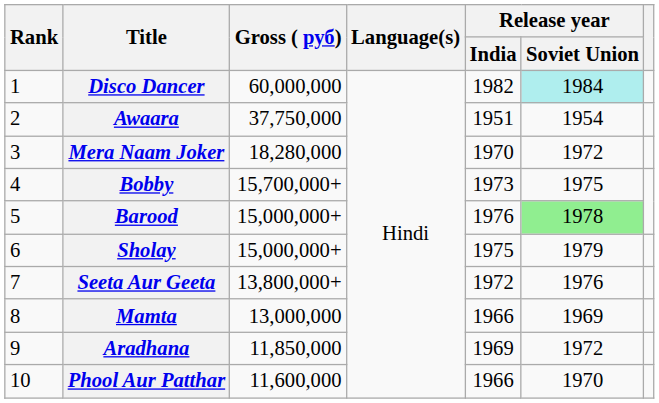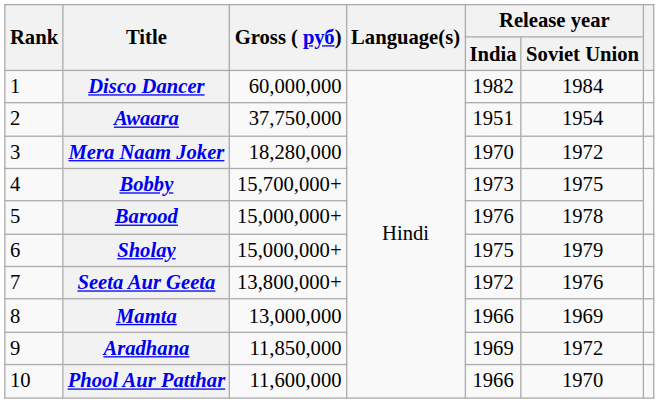(583, 86) paleturquoise background -> (583, 86) no background
(583, 217) lightgreen background -> (583, 217) no background
